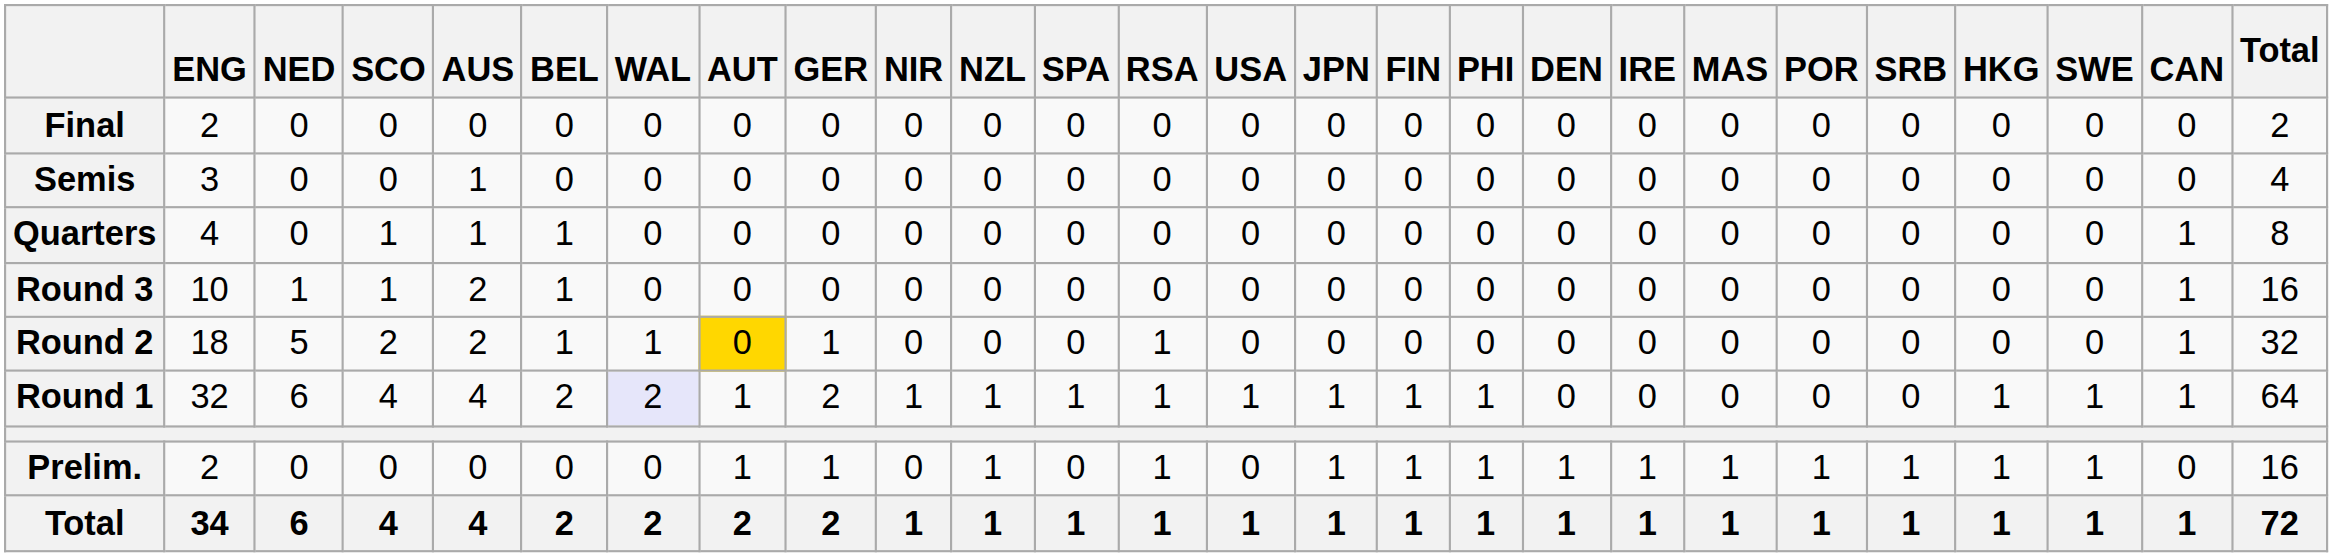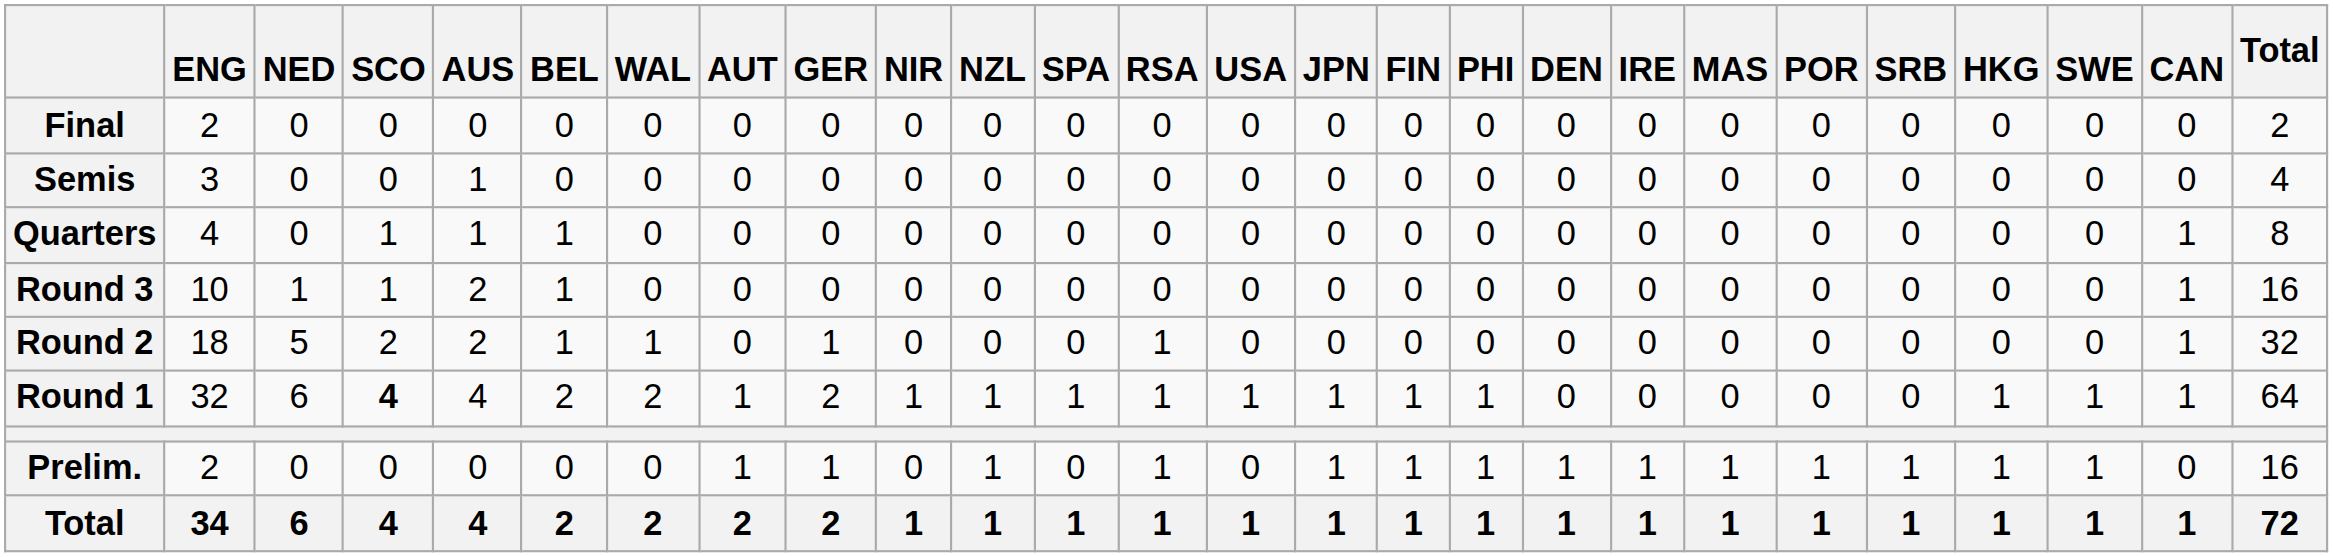(742, 343) gold background -> (742, 343) no background
(388, 397) normal -> (388, 397) bold
(653, 397) lavender background -> (653, 397) no background
